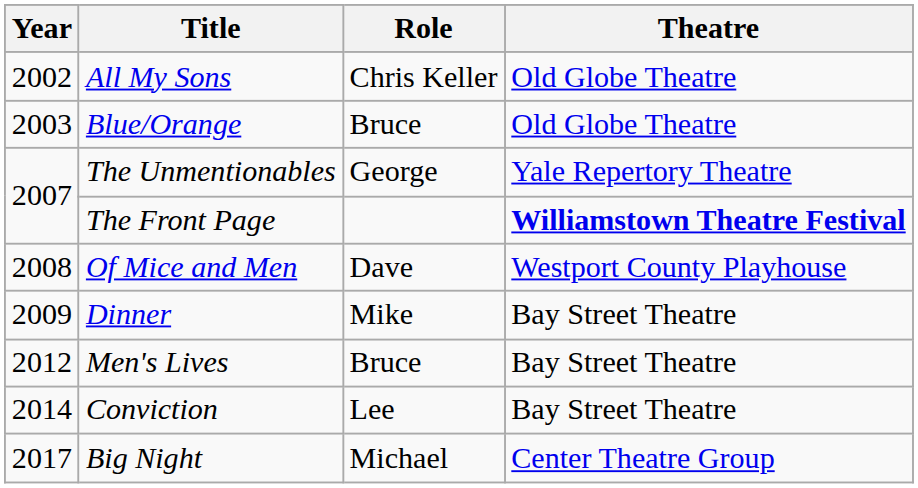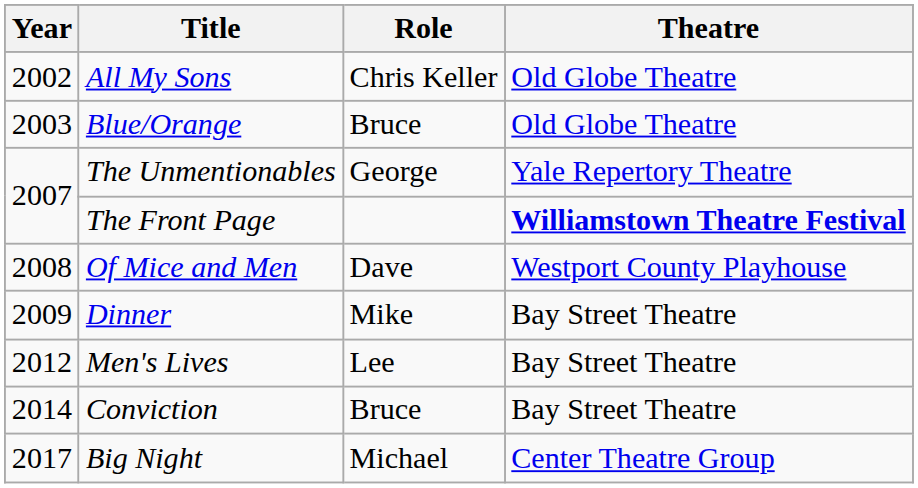(385, 362) Bruce -> (372, 362) Lee
(372, 409) Lee -> (385, 409) Bruce
